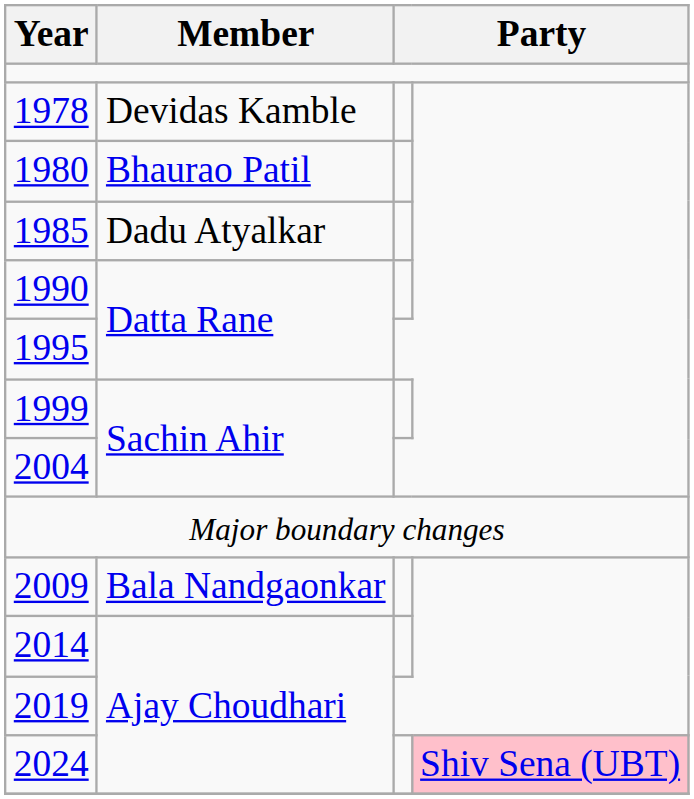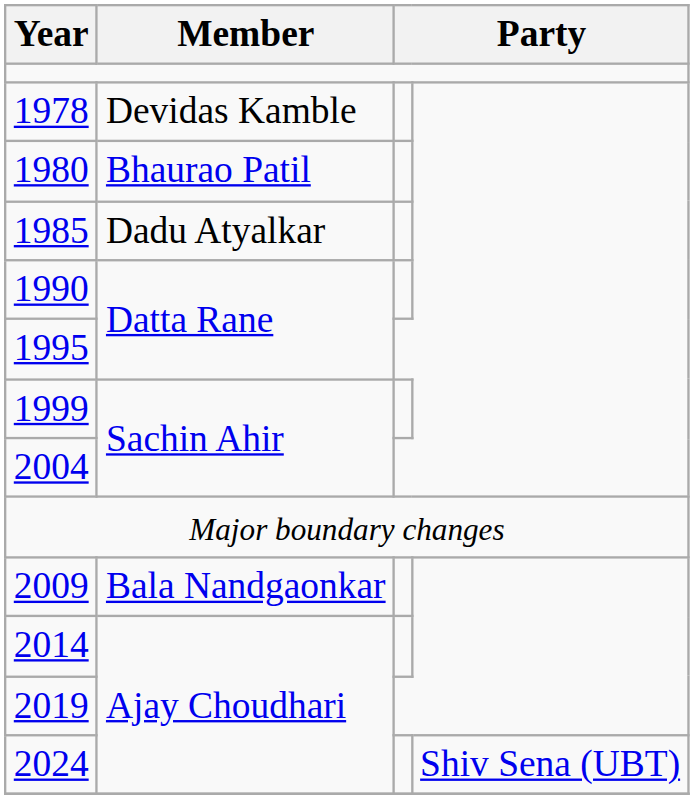(550, 763) pink background -> (550, 763) no background
